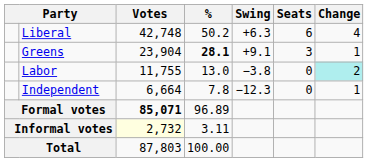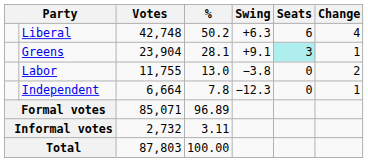(215, 52) bold -> (215, 52) normal
(309, 52) no background -> (309, 52) paleturquoise background
(357, 71) paleturquoise background -> (357, 71) no background
(160, 109) bold -> (160, 109) normal
(164, 128) lightyellow background -> (164, 128) no background
